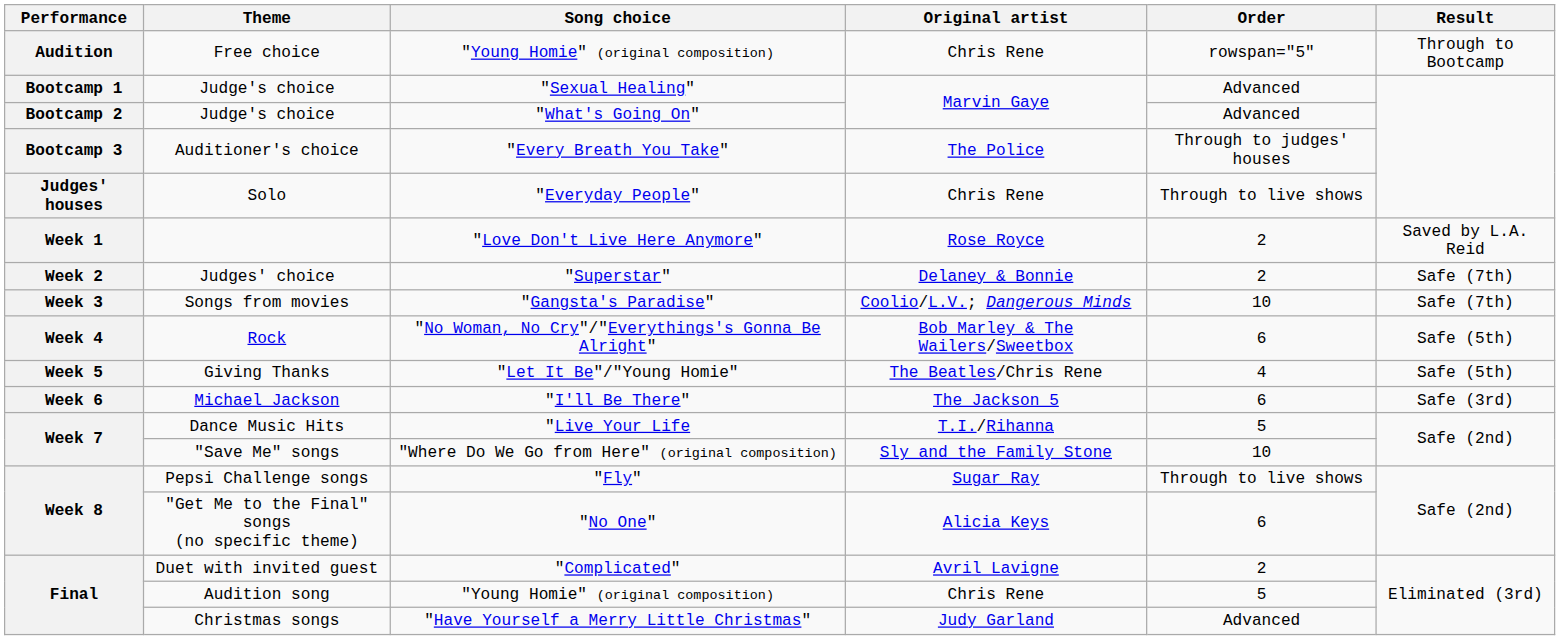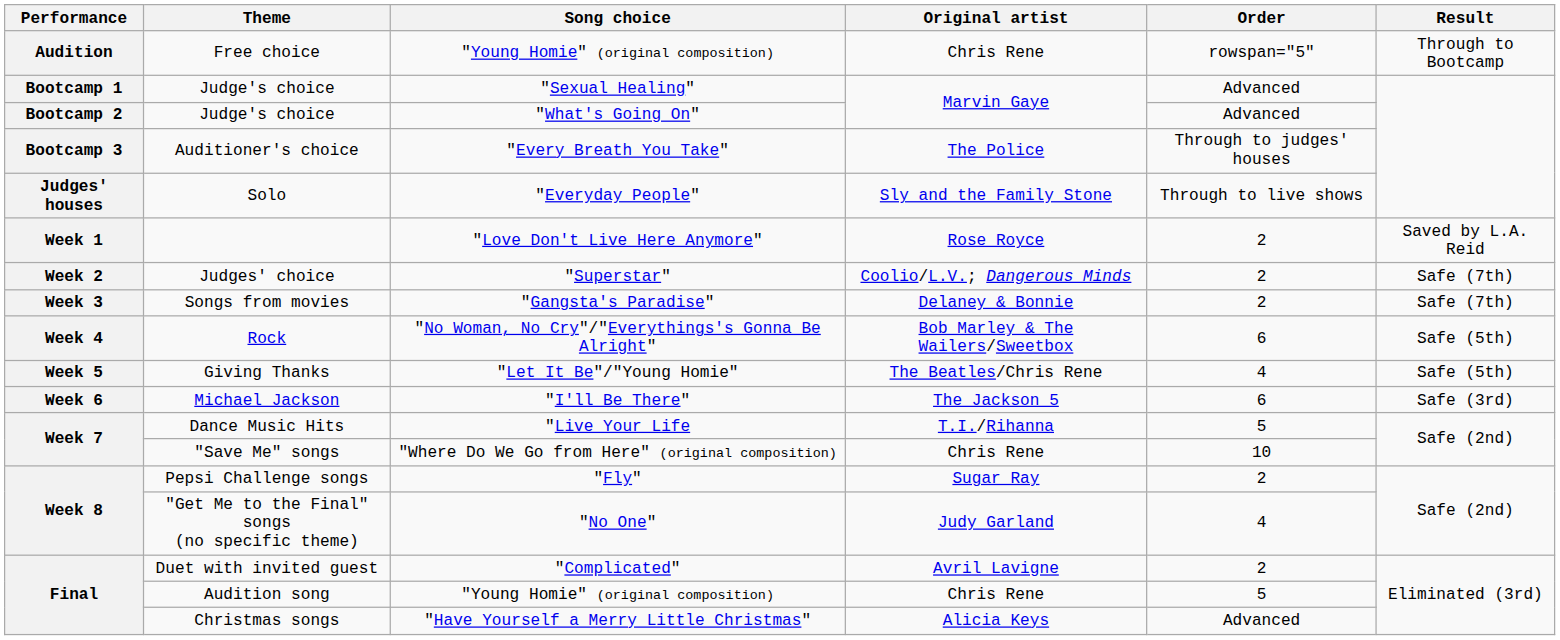(996, 196) Chris Rene -> (996, 196) Sly and the Family Stone
(996, 276) Delaney & Bonnie -> (996, 276) Coolio/L.V.; Dangerous Minds
(996, 302) Coolio/L.V.; Dangerous Minds -> (996, 302) Delaney & Bonnie
(1262, 302) 10 -> (1262, 302) 2
(996, 452) Sly and the Family Stone -> (996, 452) Chris Rene
(1262, 479) Through to live shows -> (1262, 479) 2
(996, 523) Alicia Keys -> (996, 523) Judy Garland
(1262, 523) 6 -> (1262, 523) 4
(996, 621) Judy Garland -> (996, 621) Alicia Keys
